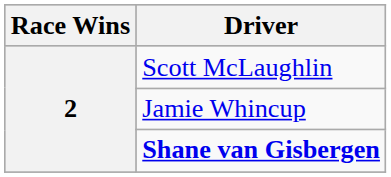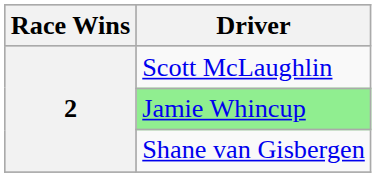(224, 108) no background -> (224, 108) lightgreen background
(261, 150) bold -> (254, 150) normal
